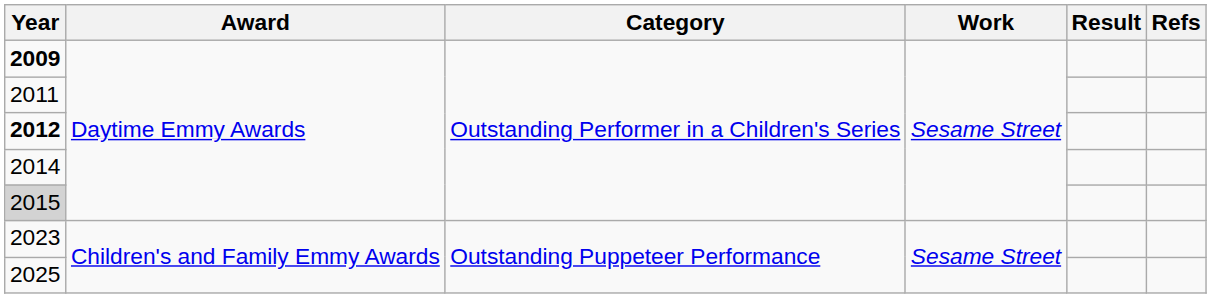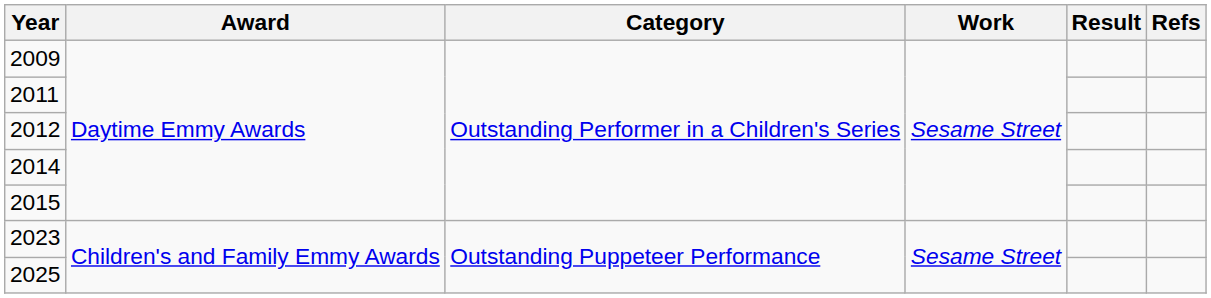(35, 58) bold -> (35, 58) normal
(35, 130) bold -> (35, 130) normal
(35, 202) lightgrey background -> (35, 202) no background
